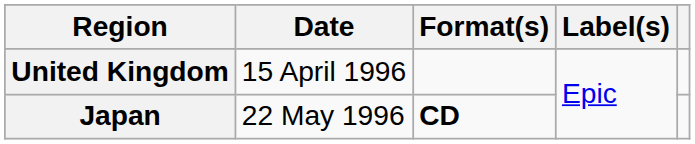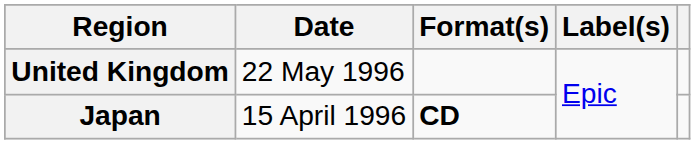(324, 71) 15 April 1996 -> (323, 71) 22 May 1996
(323, 116) 22 May 1996 -> (324, 116) 15 April 1996
